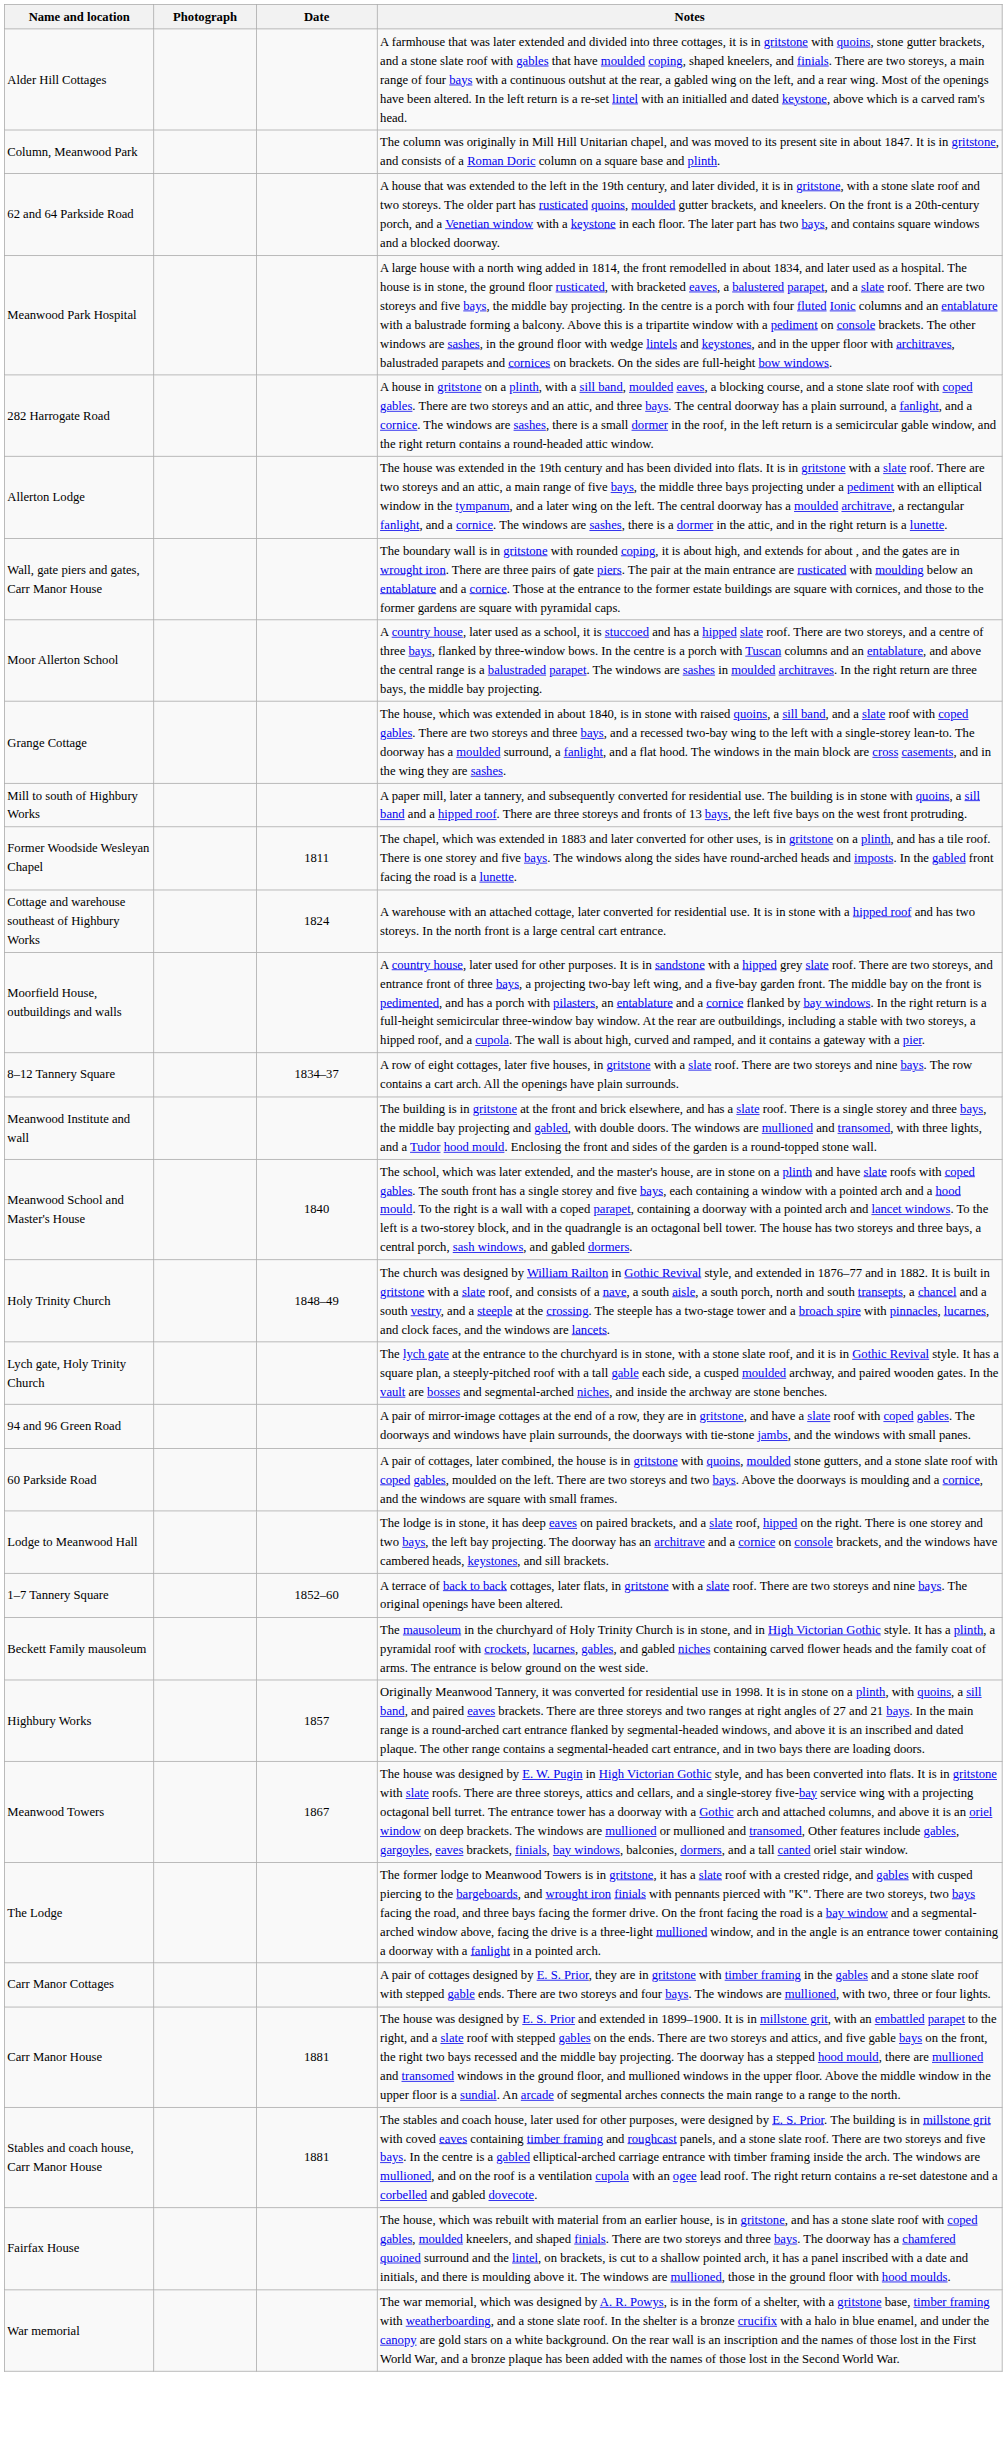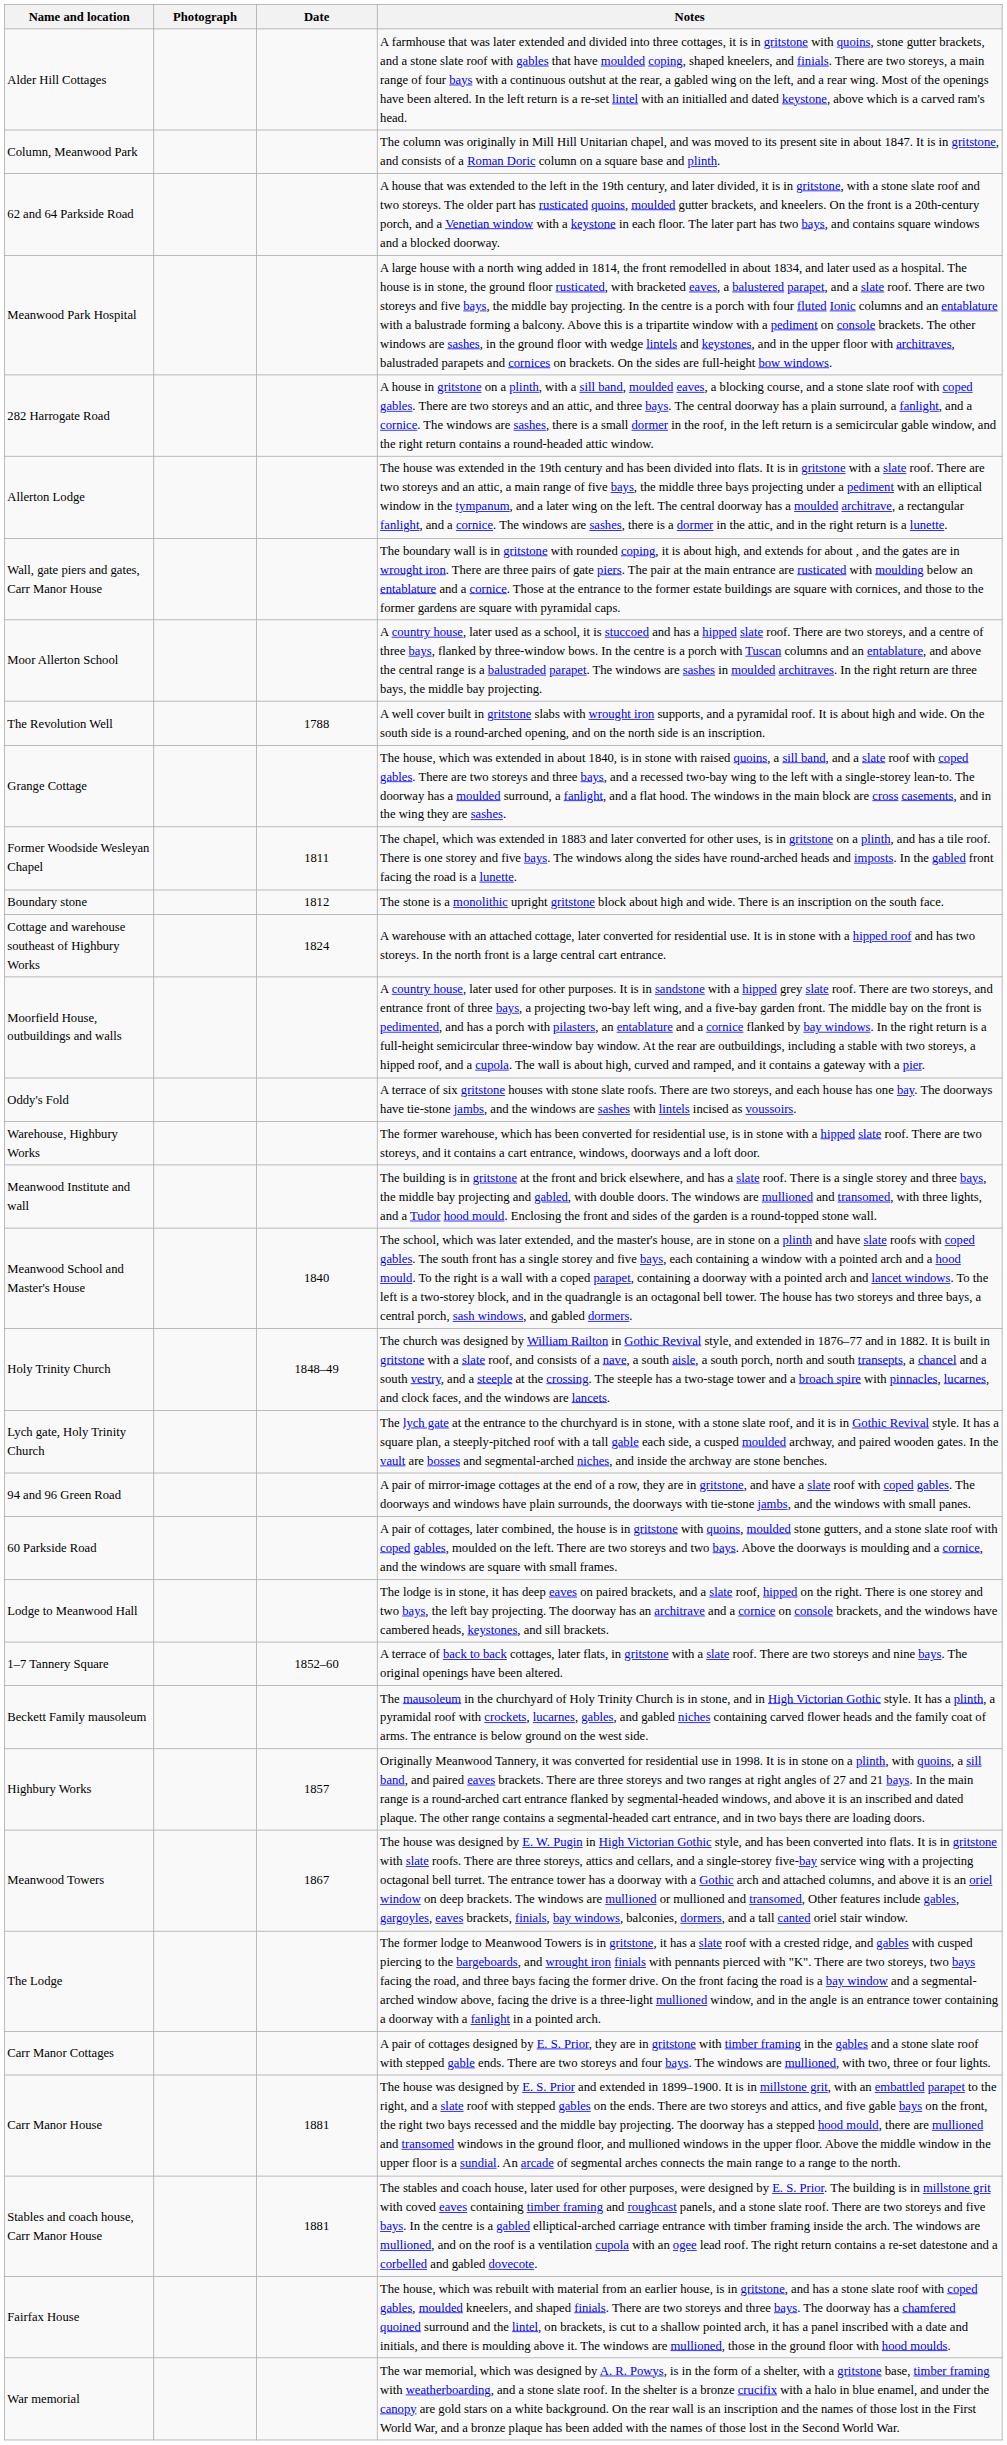+ row: (60, 723)
- row: (73, 805)
+ row: (47, 902)
+ row: (38, 1099)
- row: (61, 1074)
+ row: (63, 1143)
